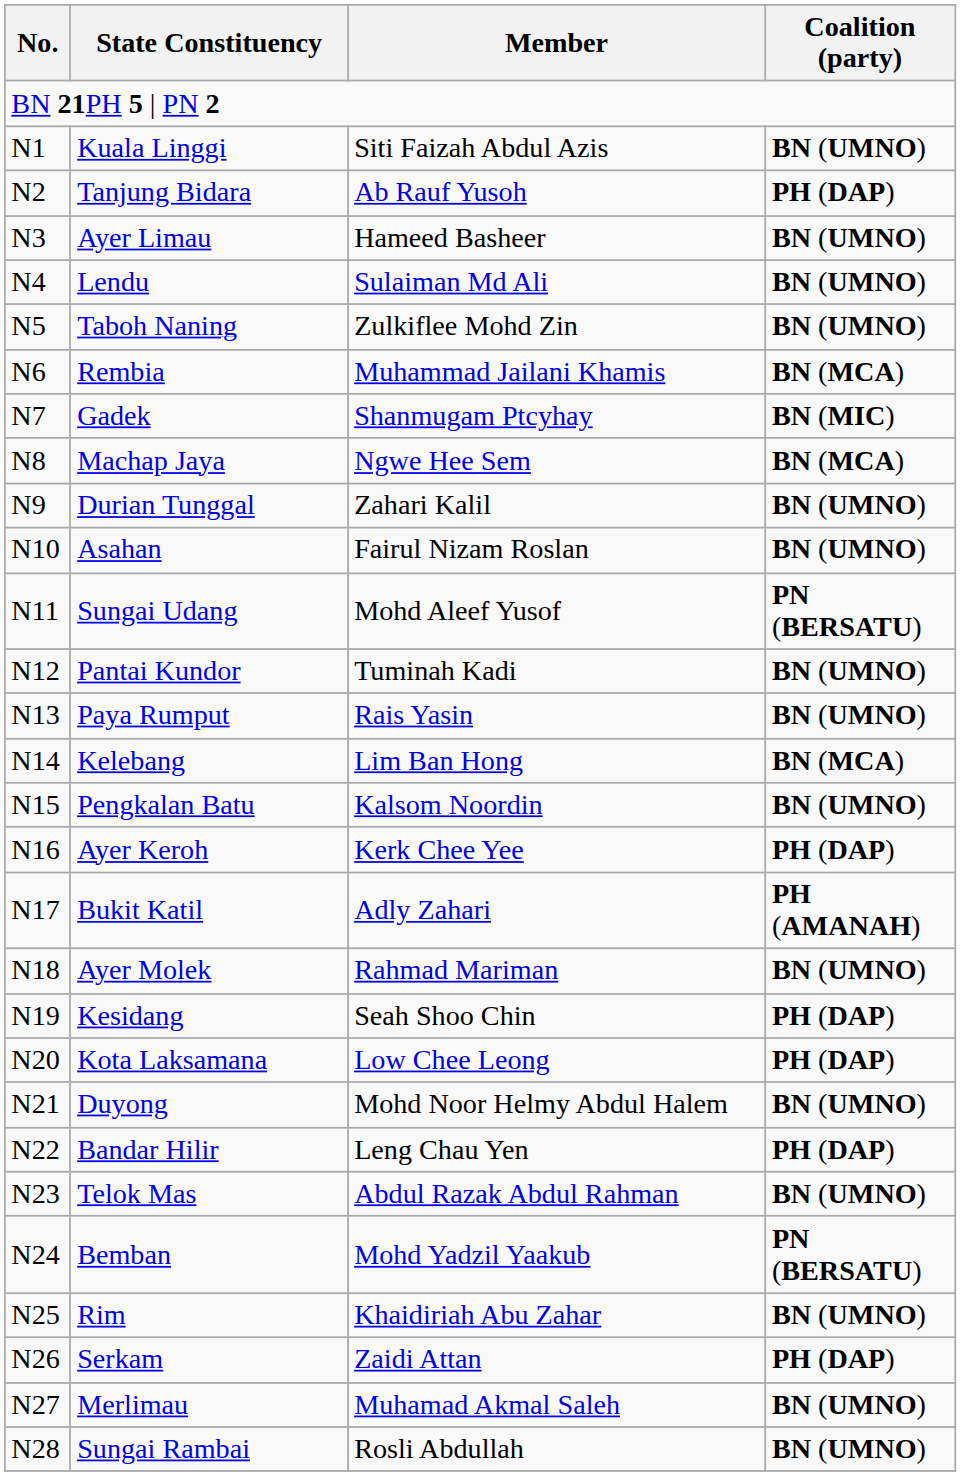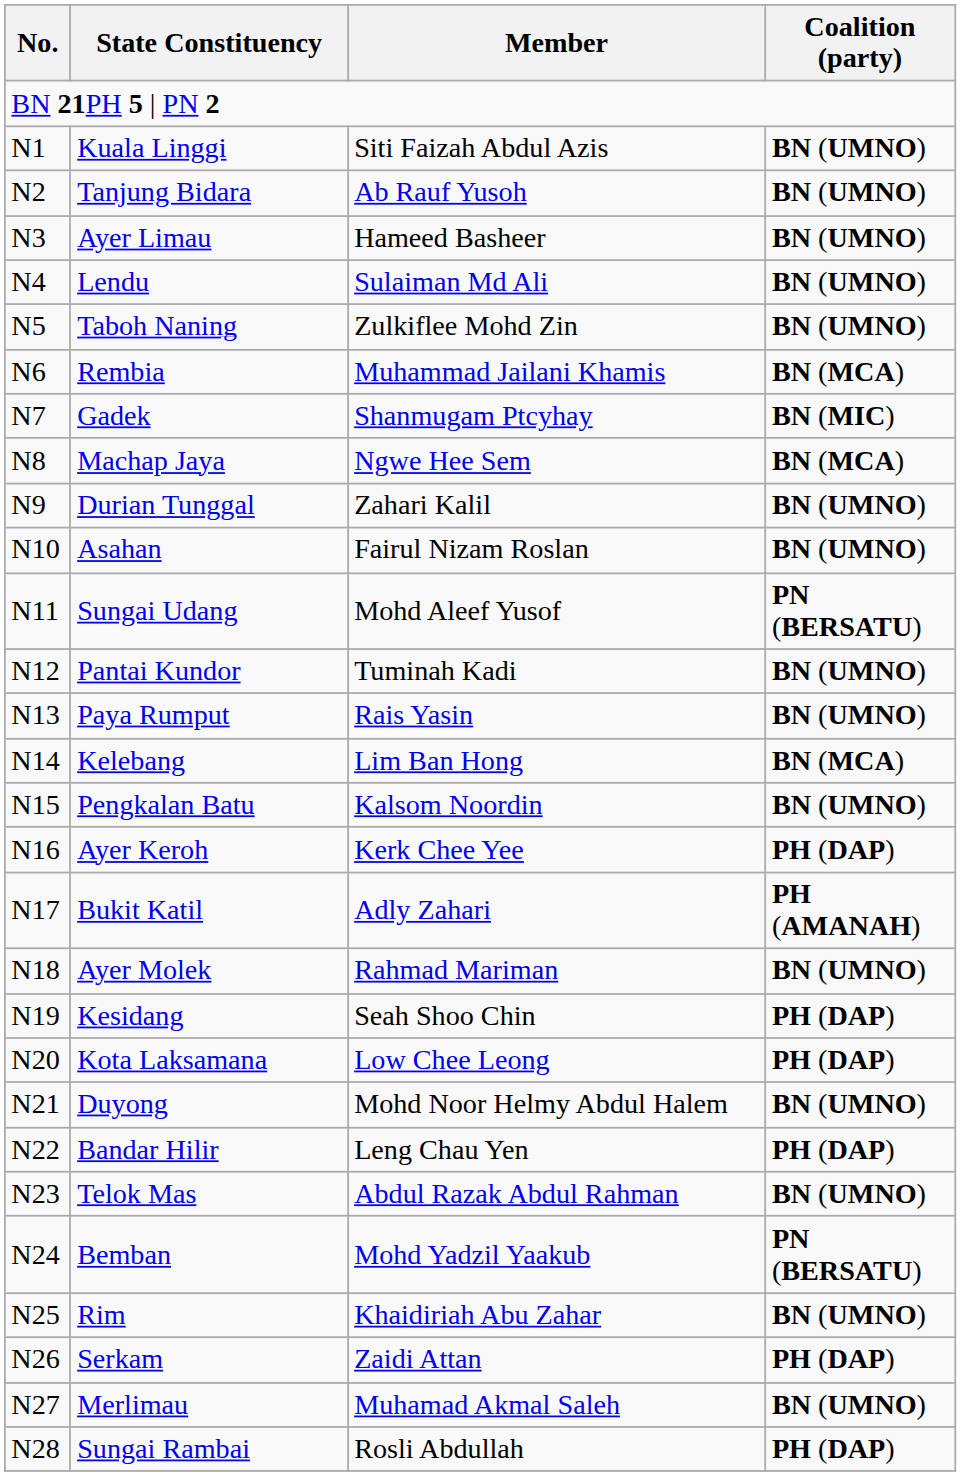(833, 192) PH (DAP) -> (849, 192) BN (UMNO)
(849, 1448) BN (UMNO) -> (833, 1448) PH (DAP)
